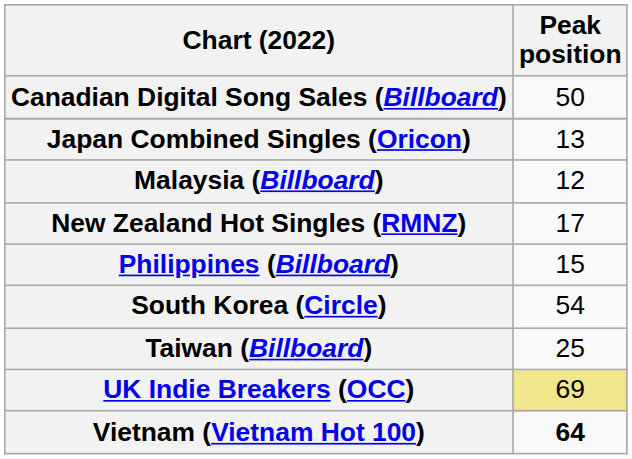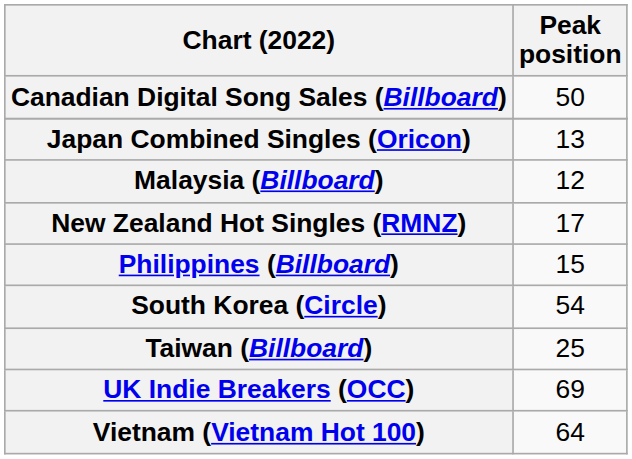(570, 390) khaki background -> (570, 390) no background
(570, 431) bold -> (570, 431) normal
